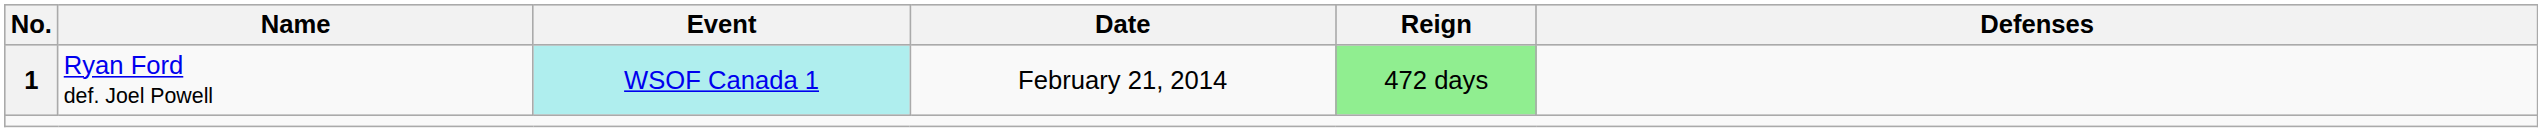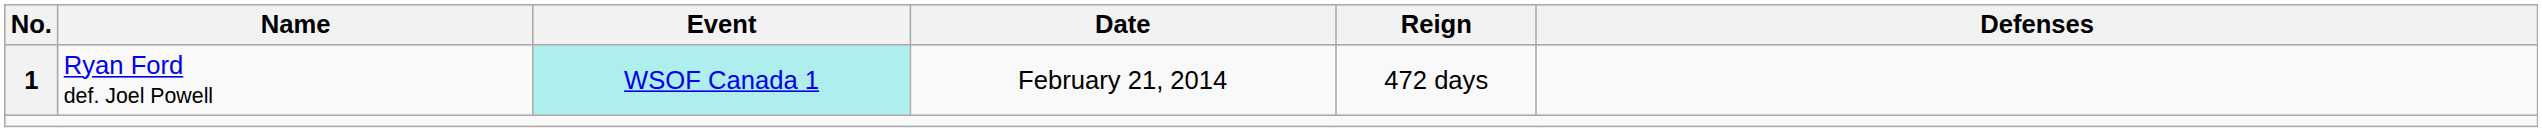(1436, 79) lightgreen background -> (1436, 79) no background
